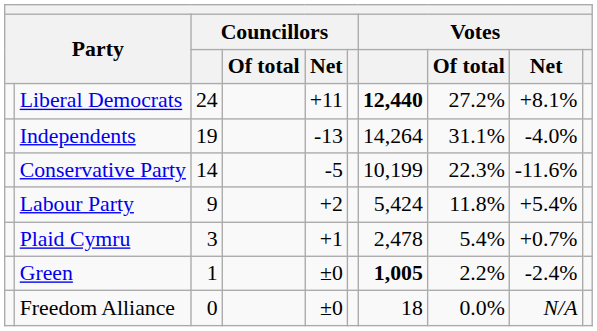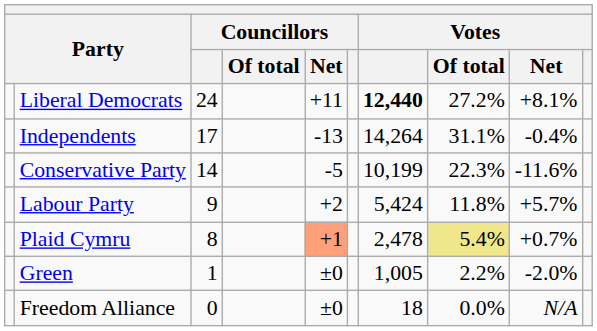(207, 135) 19 -> (207, 135) 17
(551, 135) -4.0% -> (551, 135) -0.4%
(549, 204) +5.4% -> (549, 204) +5.7%
(212, 238) 3 -> (212, 238) 8
(331, 238) no background -> (331, 238) lightsalmon background
(482, 238) no background -> (482, 238) khaki background
(398, 273) bold -> (398, 273) normal
(551, 273) -2.4% -> (551, 273) -2.0%
